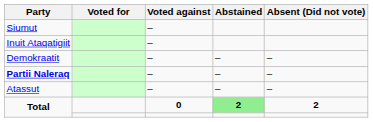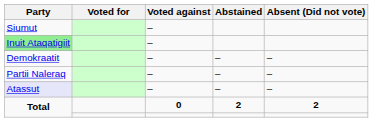(38, 43) no background -> (38, 43) lightgreen background
(38, 74) bold -> (36, 74) normal
(23, 89) no background -> (23, 89) lavender background
(239, 105) lightgreen background -> (239, 105) no background
